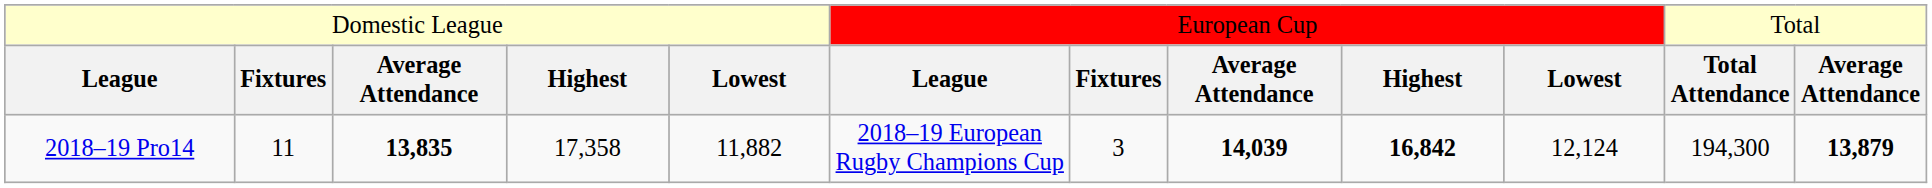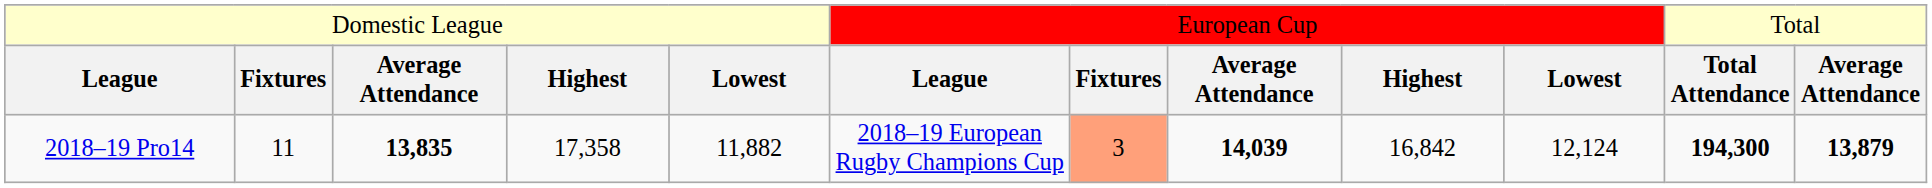(1118, 148) no background -> (1118, 148) lightsalmon background
(1423, 148) bold -> (1423, 148) normal
(1730, 148) normal -> (1730, 148) bold
